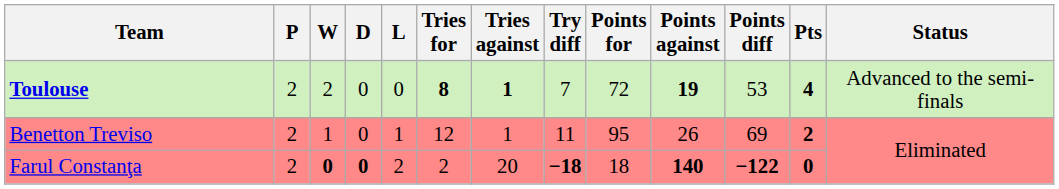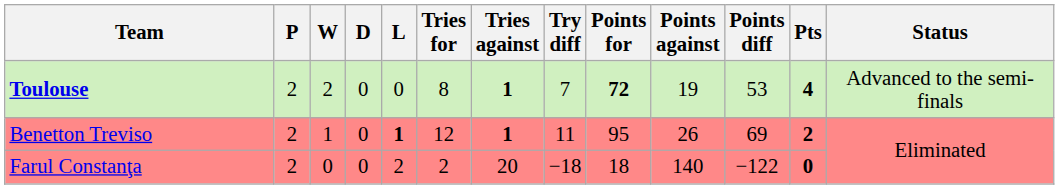(444, 89) bold -> (444, 89) normal
(619, 89) normal -> (619, 89) bold
(688, 89) bold -> (688, 89) normal
(399, 133) normal -> (399, 133) bold
(507, 133) normal -> (507, 133) bold
(328, 166) bold -> (328, 166) normal
(363, 166) bold -> (363, 166) normal
(565, 166) bold -> (565, 166) normal
(688, 166) bold -> (688, 166) normal
(757, 166) bold -> (757, 166) normal
